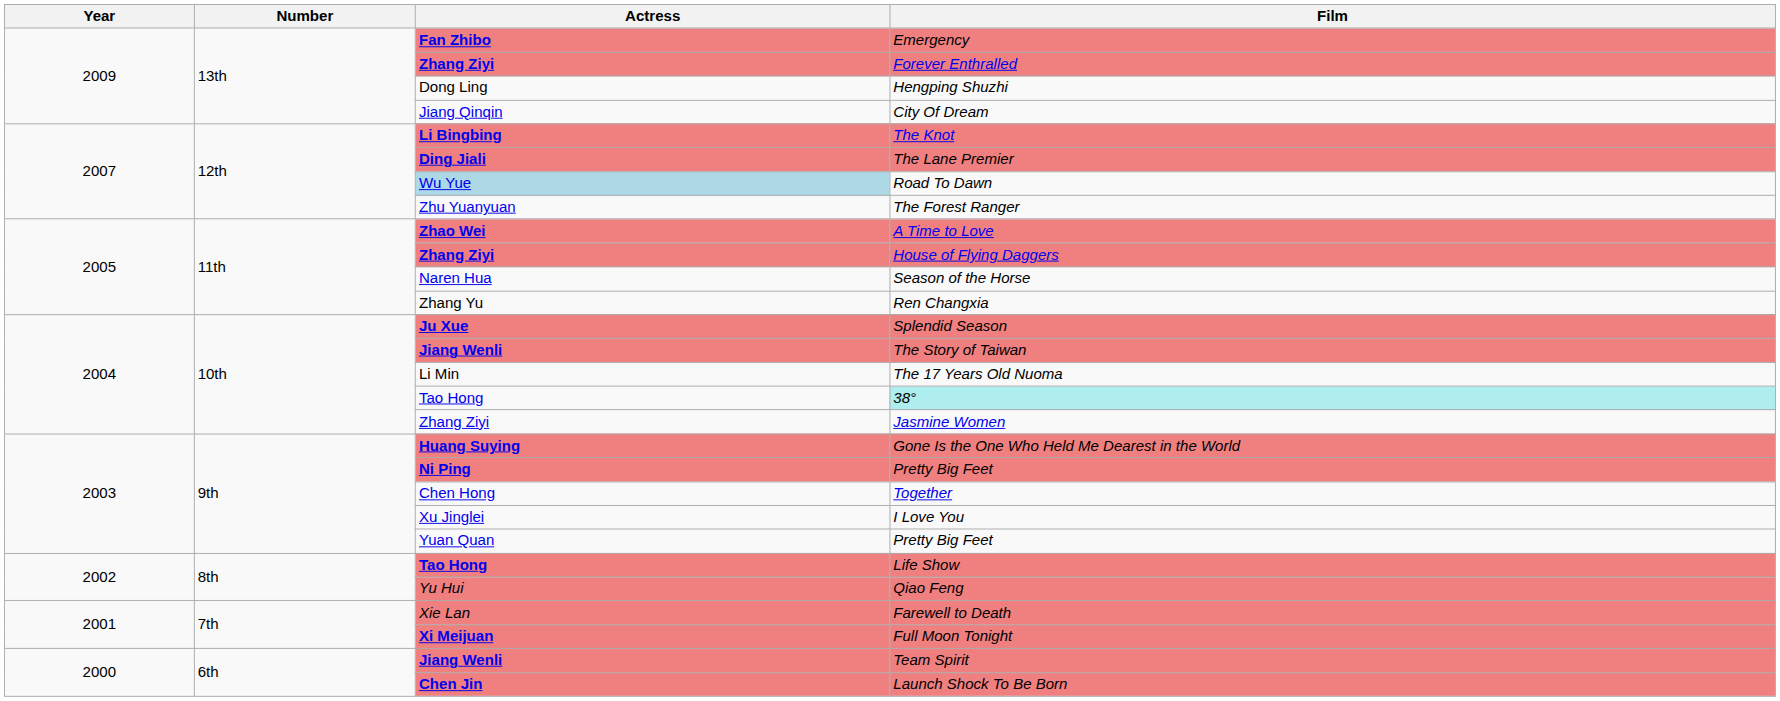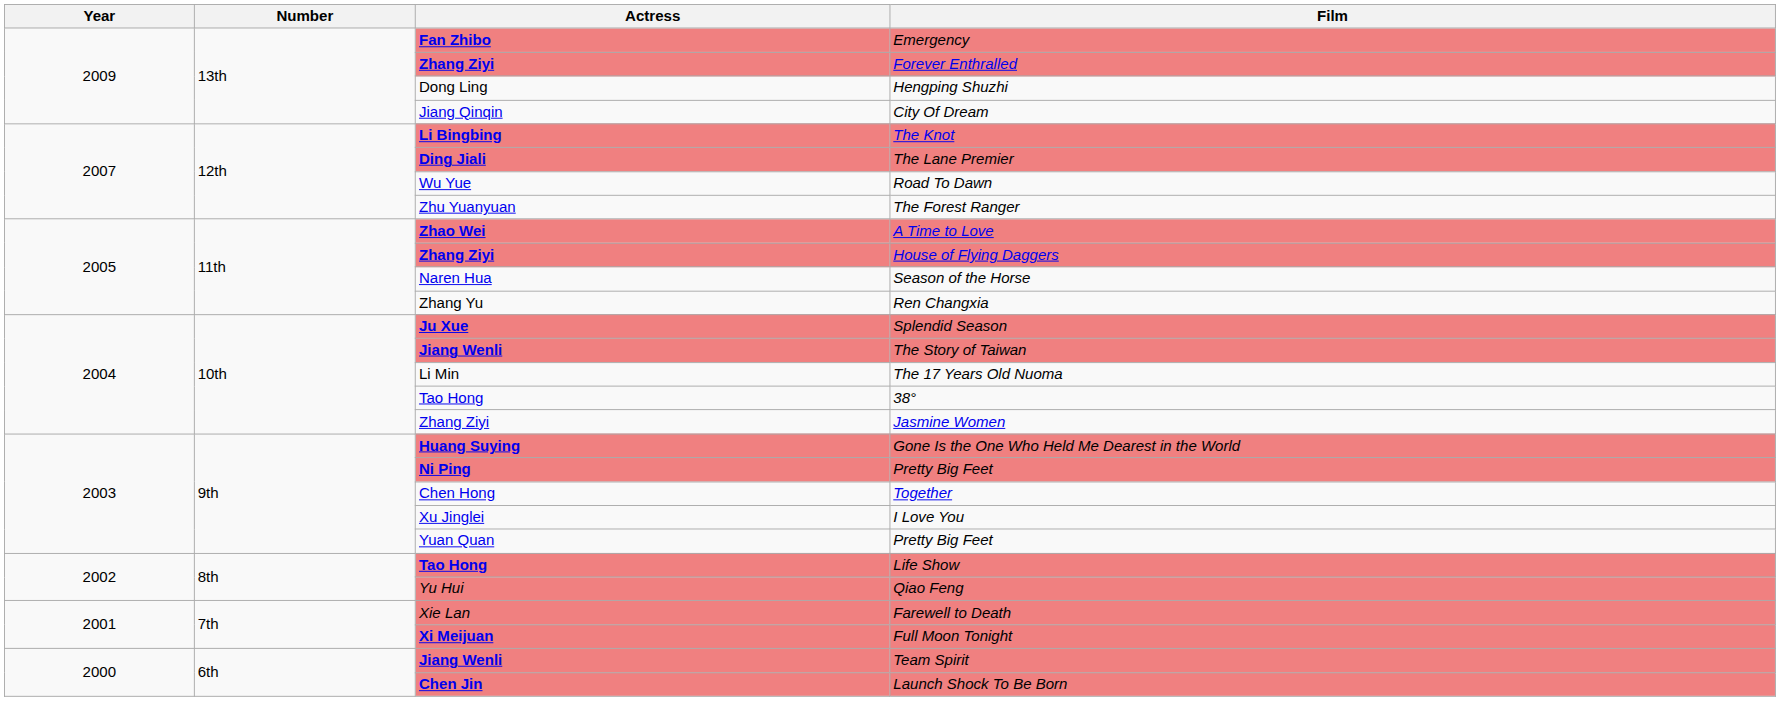(445, 183) lightblue background -> (445, 183) no background
(905, 398) paleturquoise background -> (905, 398) no background
